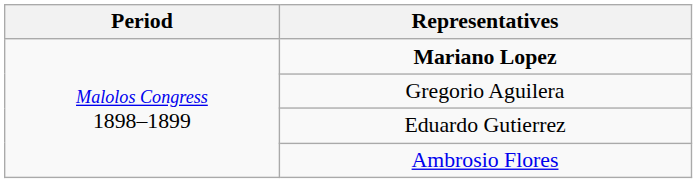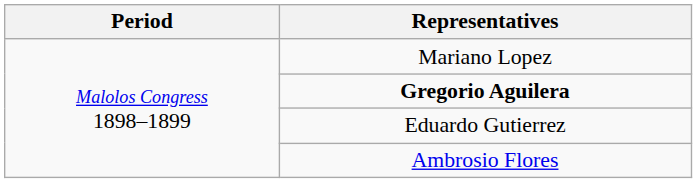(485, 56) bold -> (485, 56) normal
(485, 90) normal -> (485, 90) bold
